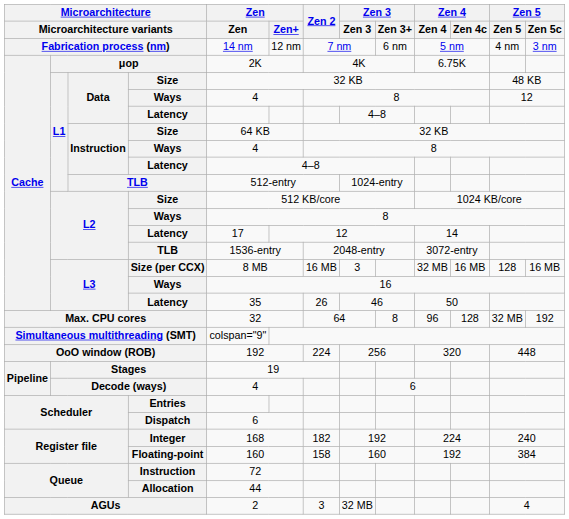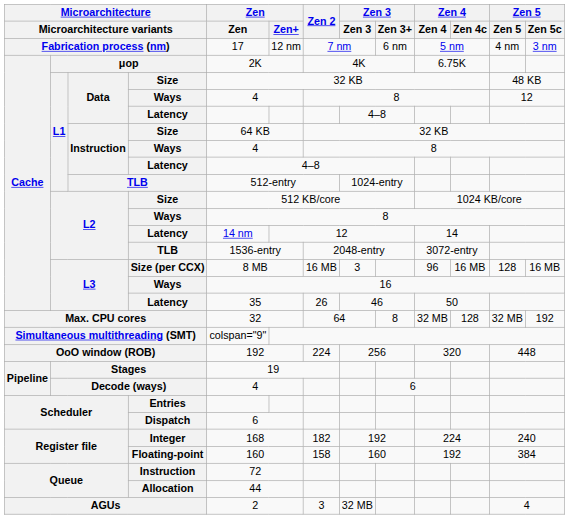(238, 47) 14 nm -> (238, 47) 17
(238, 234) 17 -> (238, 234) 14 nm
(432, 268) 32 MB -> (432, 268) 96
(432, 319) 96 -> (432, 319) 32 MB
